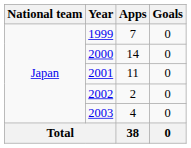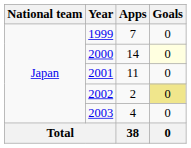(168, 53) no background -> (168, 53) lightyellow background
(168, 93) no background -> (168, 93) khaki background
